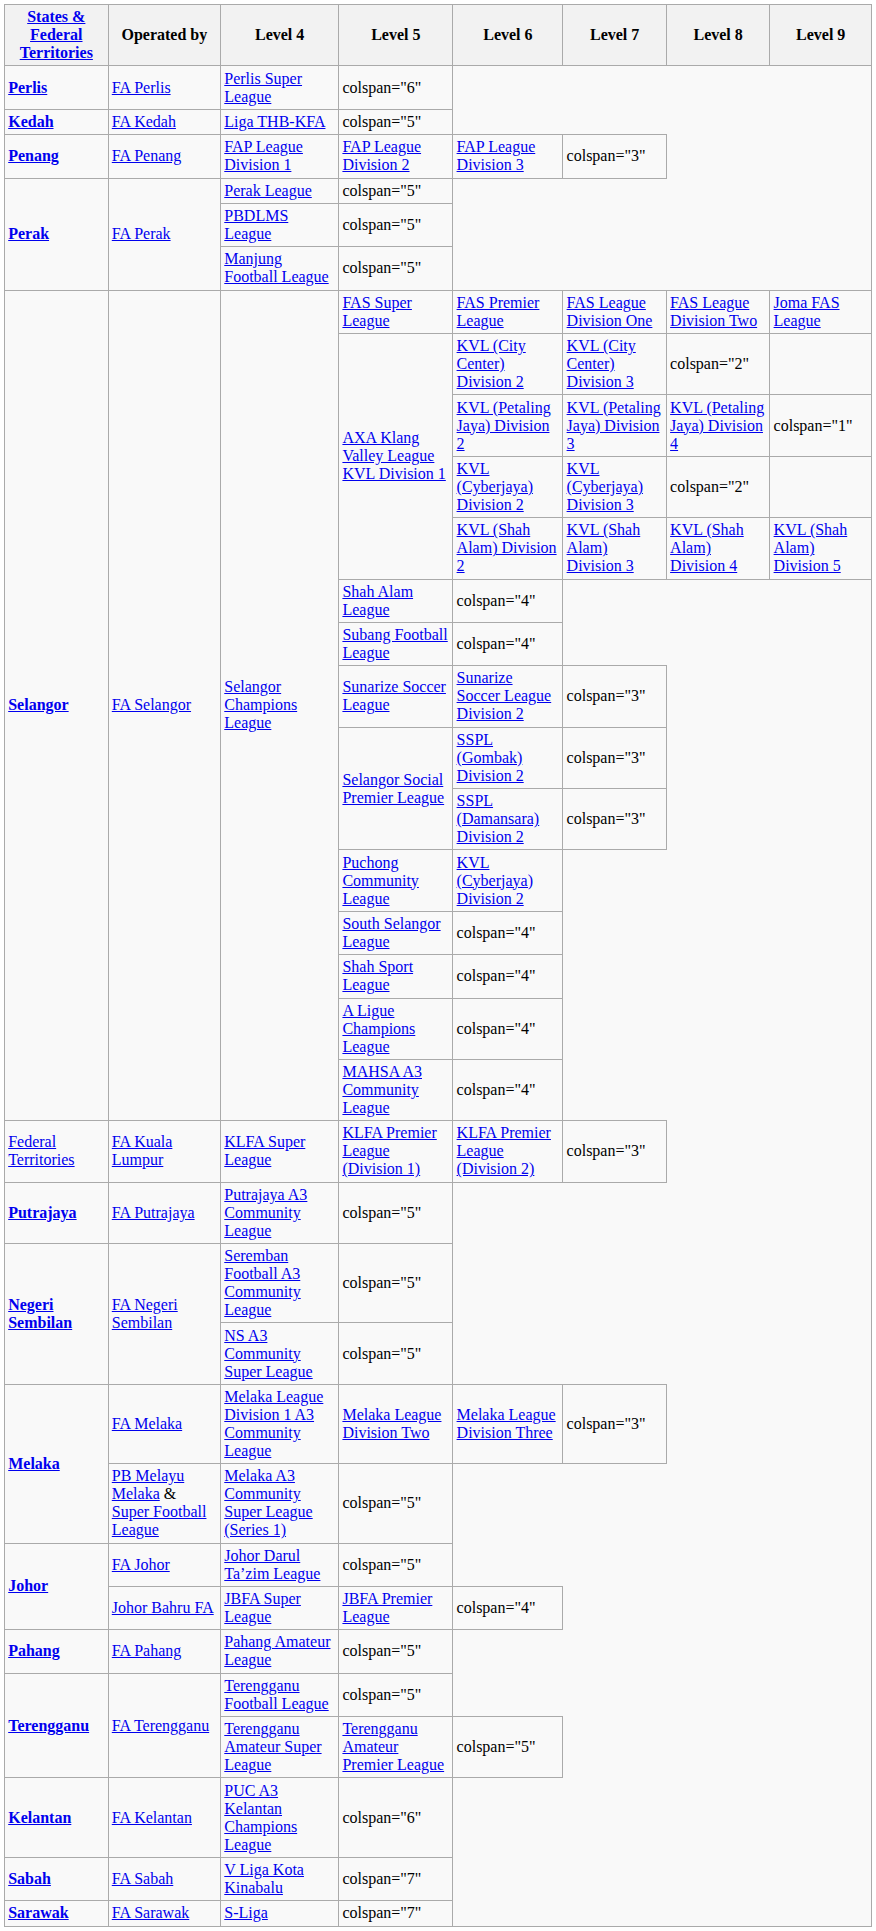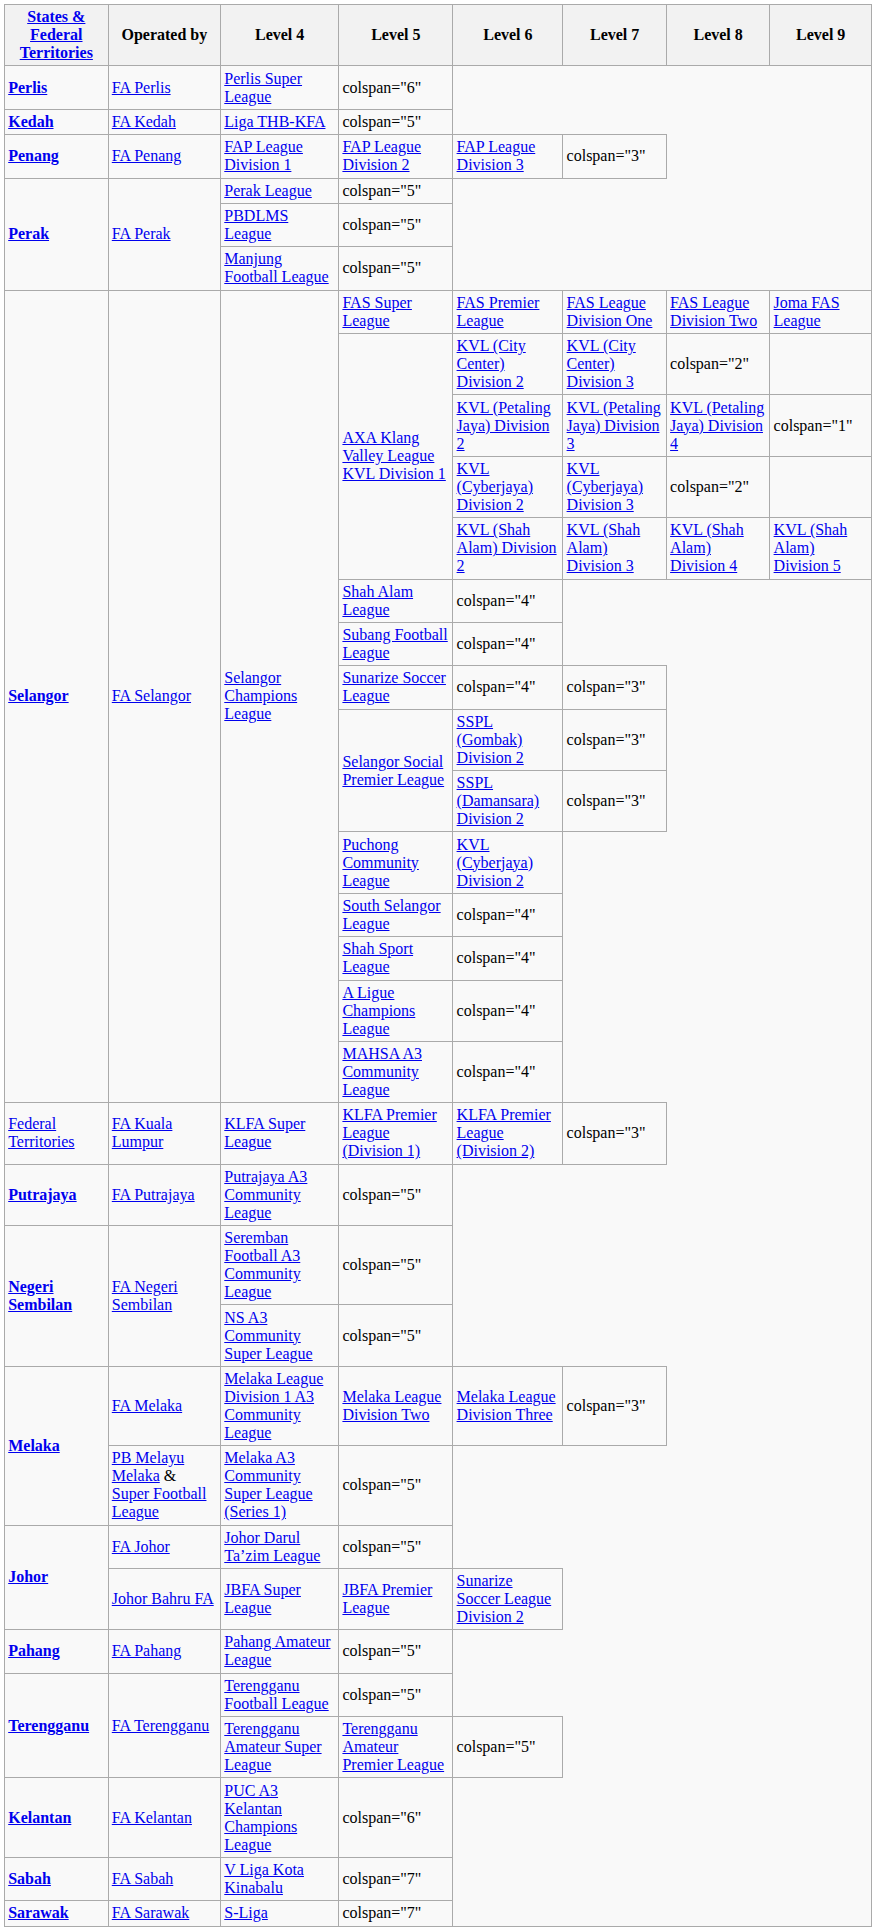(504, 696) Sunarize Soccer League Division 2 -> (496, 687) colspan="4"
(496, 1608) colspan="4" -> (504, 1599) Sunarize Soccer League Division 2
